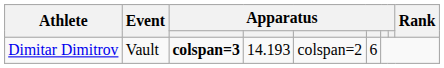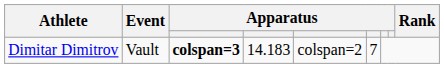(269, 50) 14.193 -> (269, 50) 14.183
(373, 50) 6 -> (373, 50) 7
